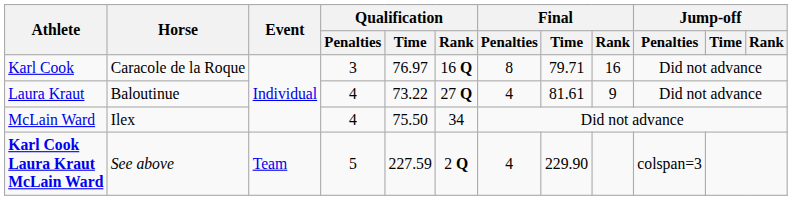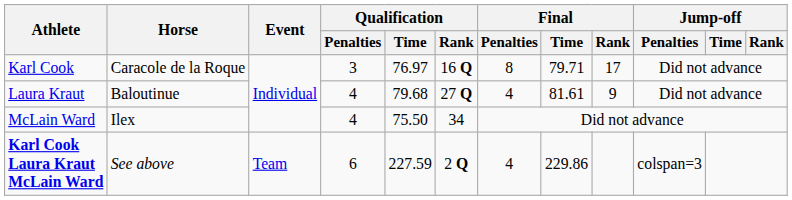(613, 68) 16 -> (613, 68) 17
(410, 94) 73.22 -> (410, 94) 79.68
(353, 164) 5 -> (353, 164) 6
(567, 164) 229.90 -> (567, 164) 229.86
